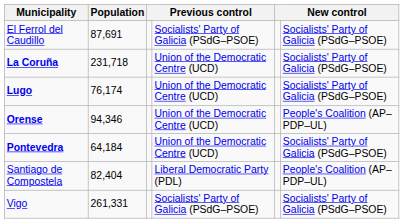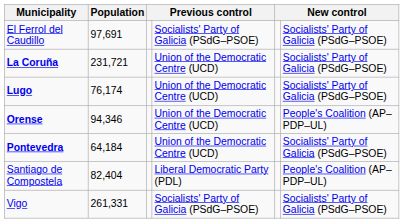(106, 35) 87,691 -> (106, 35) 97,691
(109, 63) 231,718 -> (109, 63) 231,721
